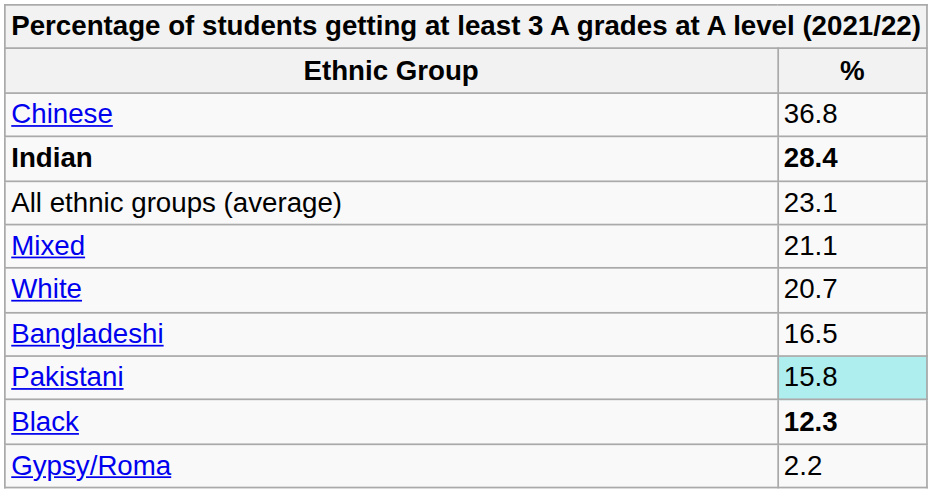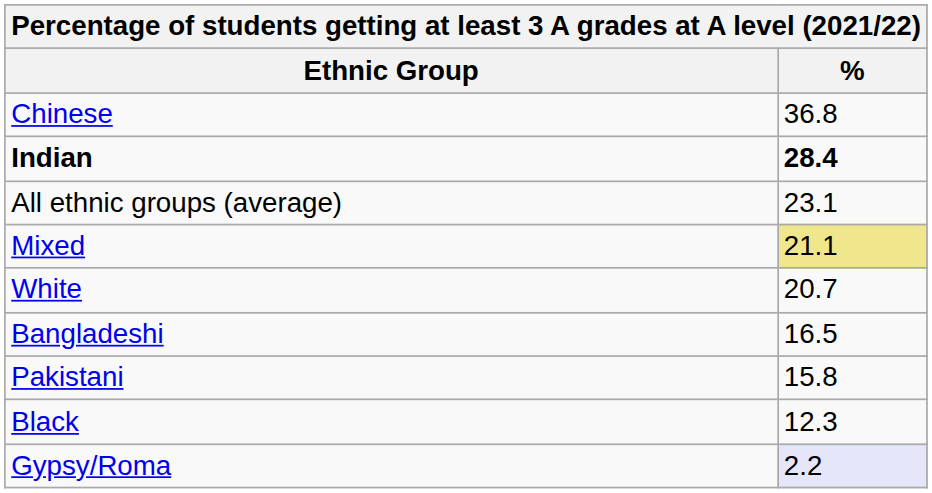(811, 245) no background -> (811, 245) khaki background
(811, 377) paleturquoise background -> (811, 377) no background
(811, 421) bold -> (811, 421) normal
(803, 465) no background -> (803, 465) lavender background
